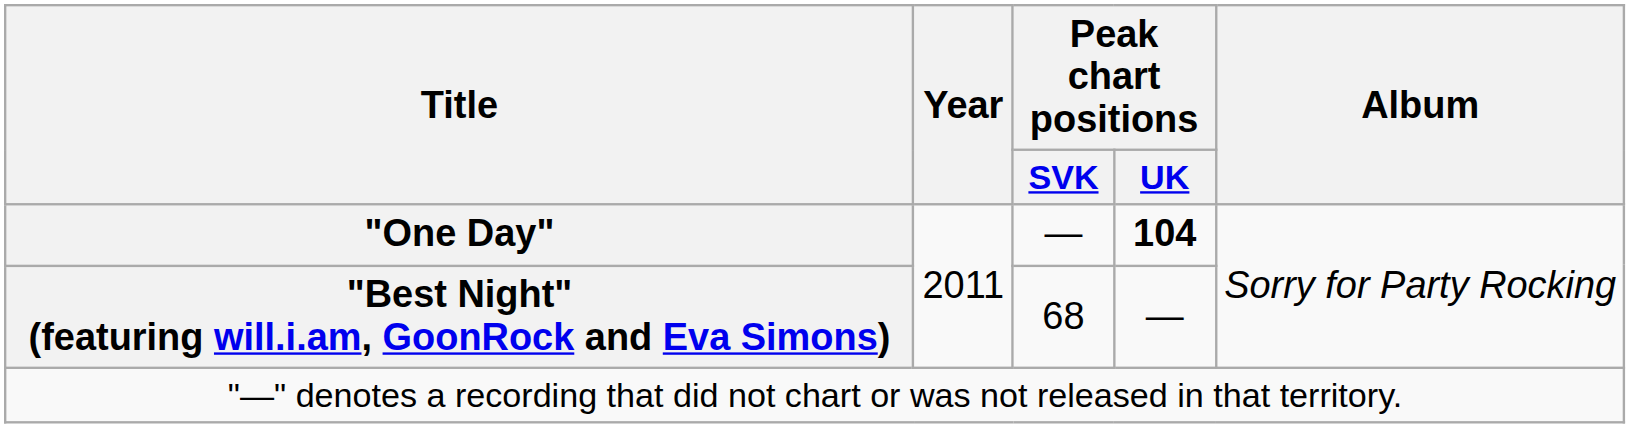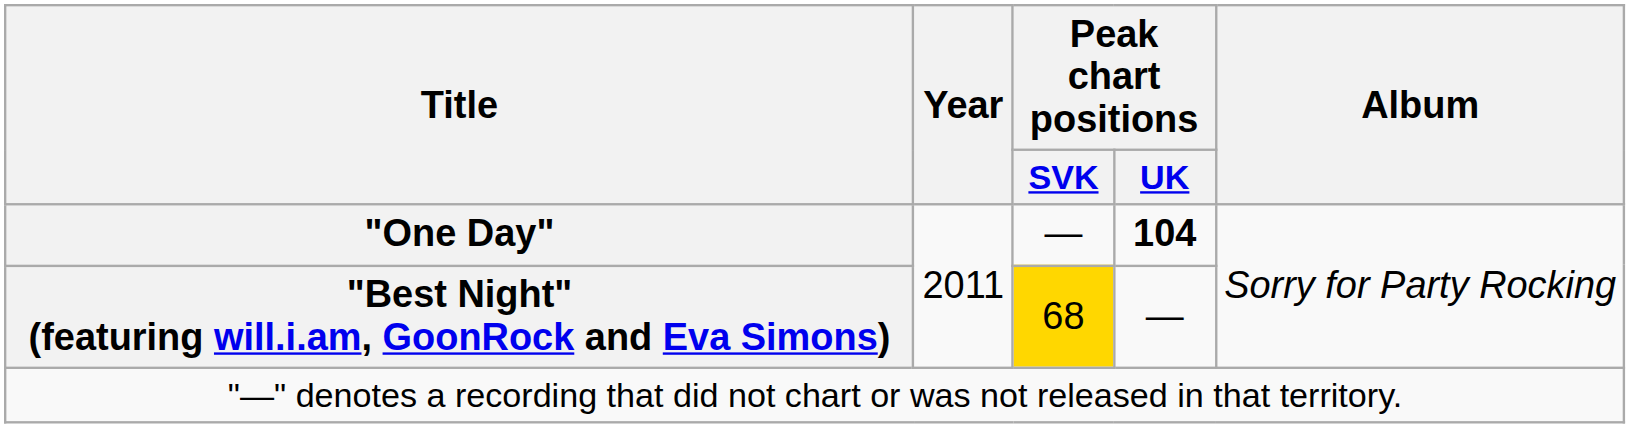(1063, 315) no background -> (1063, 315) gold background
